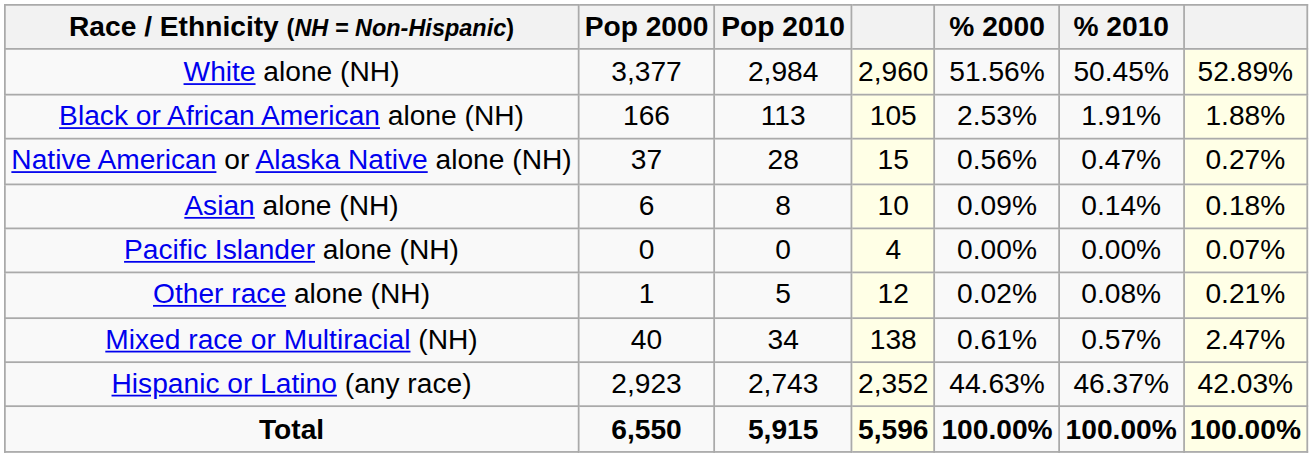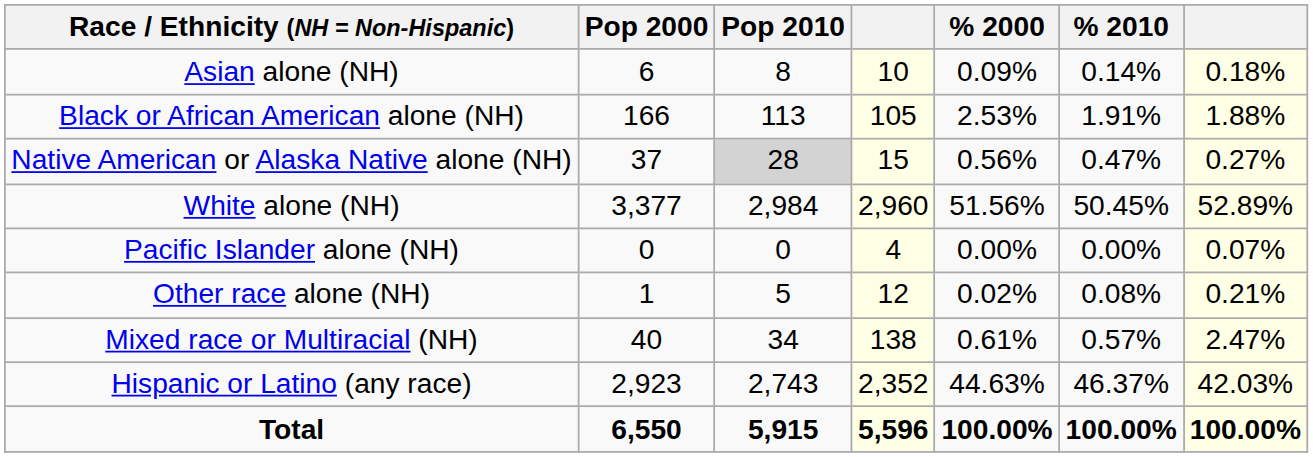rows swapped: (292, 71) <-> (292, 205)
(783, 160) no background -> (783, 160) lightgrey background
